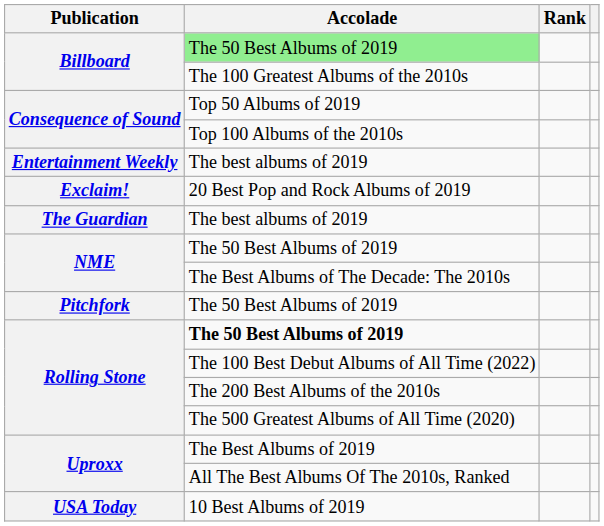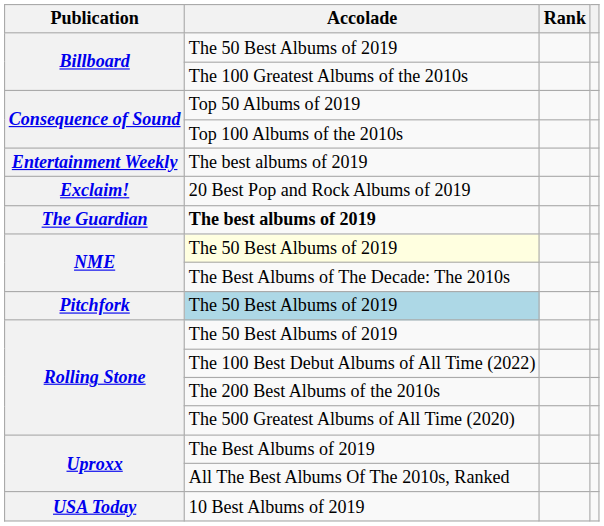(293, 47) lightgreen background -> (293, 47) no background
(278, 219) normal -> (282, 219) bold
(293, 248) no background -> (293, 248) lightyellow background
(293, 305) no background -> (293, 305) lightblue background
(296, 334) bold -> (293, 334) normal
